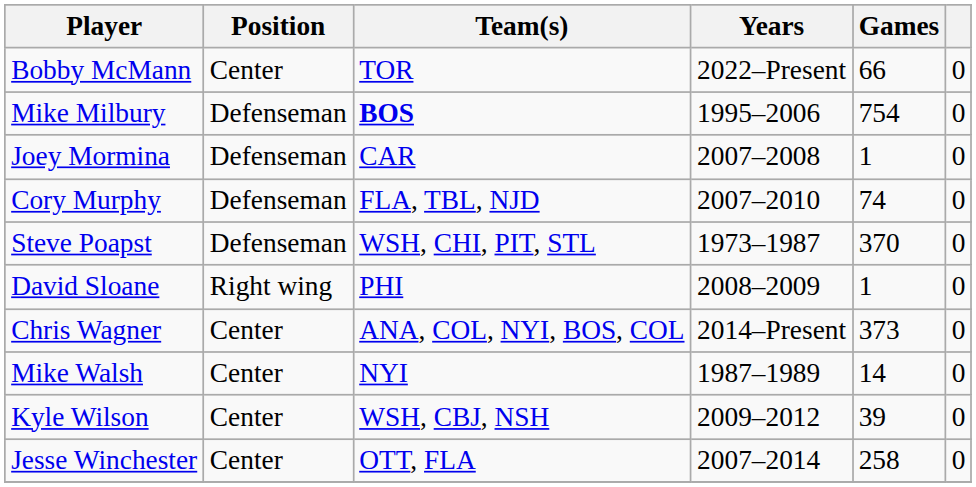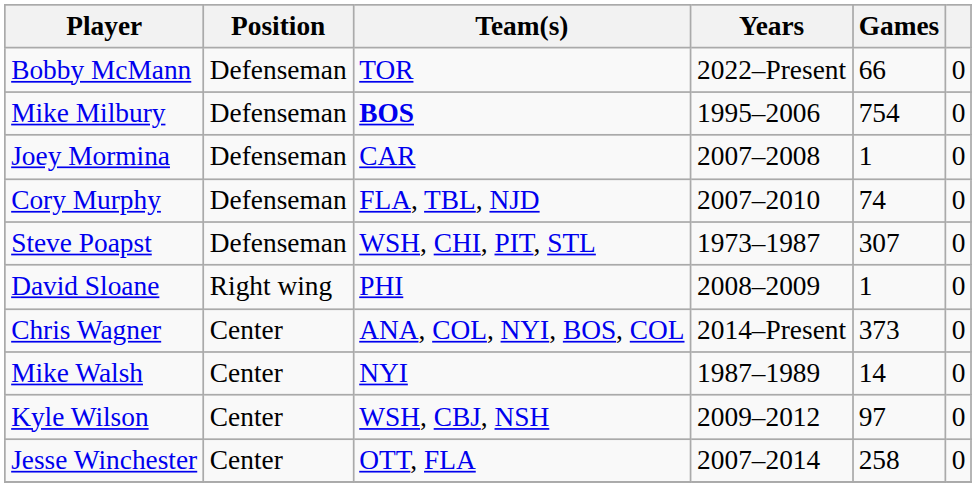(246, 69) Center -> (278, 69) Defenseman
(879, 243) 370 -> (879, 243) 307
(872, 416) 39 -> (872, 416) 97
